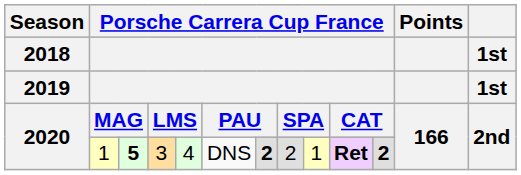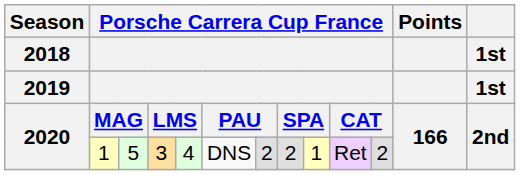(133, 153) bold -> (133, 153) normal
(267, 153) bold -> (267, 153) normal
(351, 153) bold -> (350, 153) normal
(384, 153) bold -> (382, 153) normal
